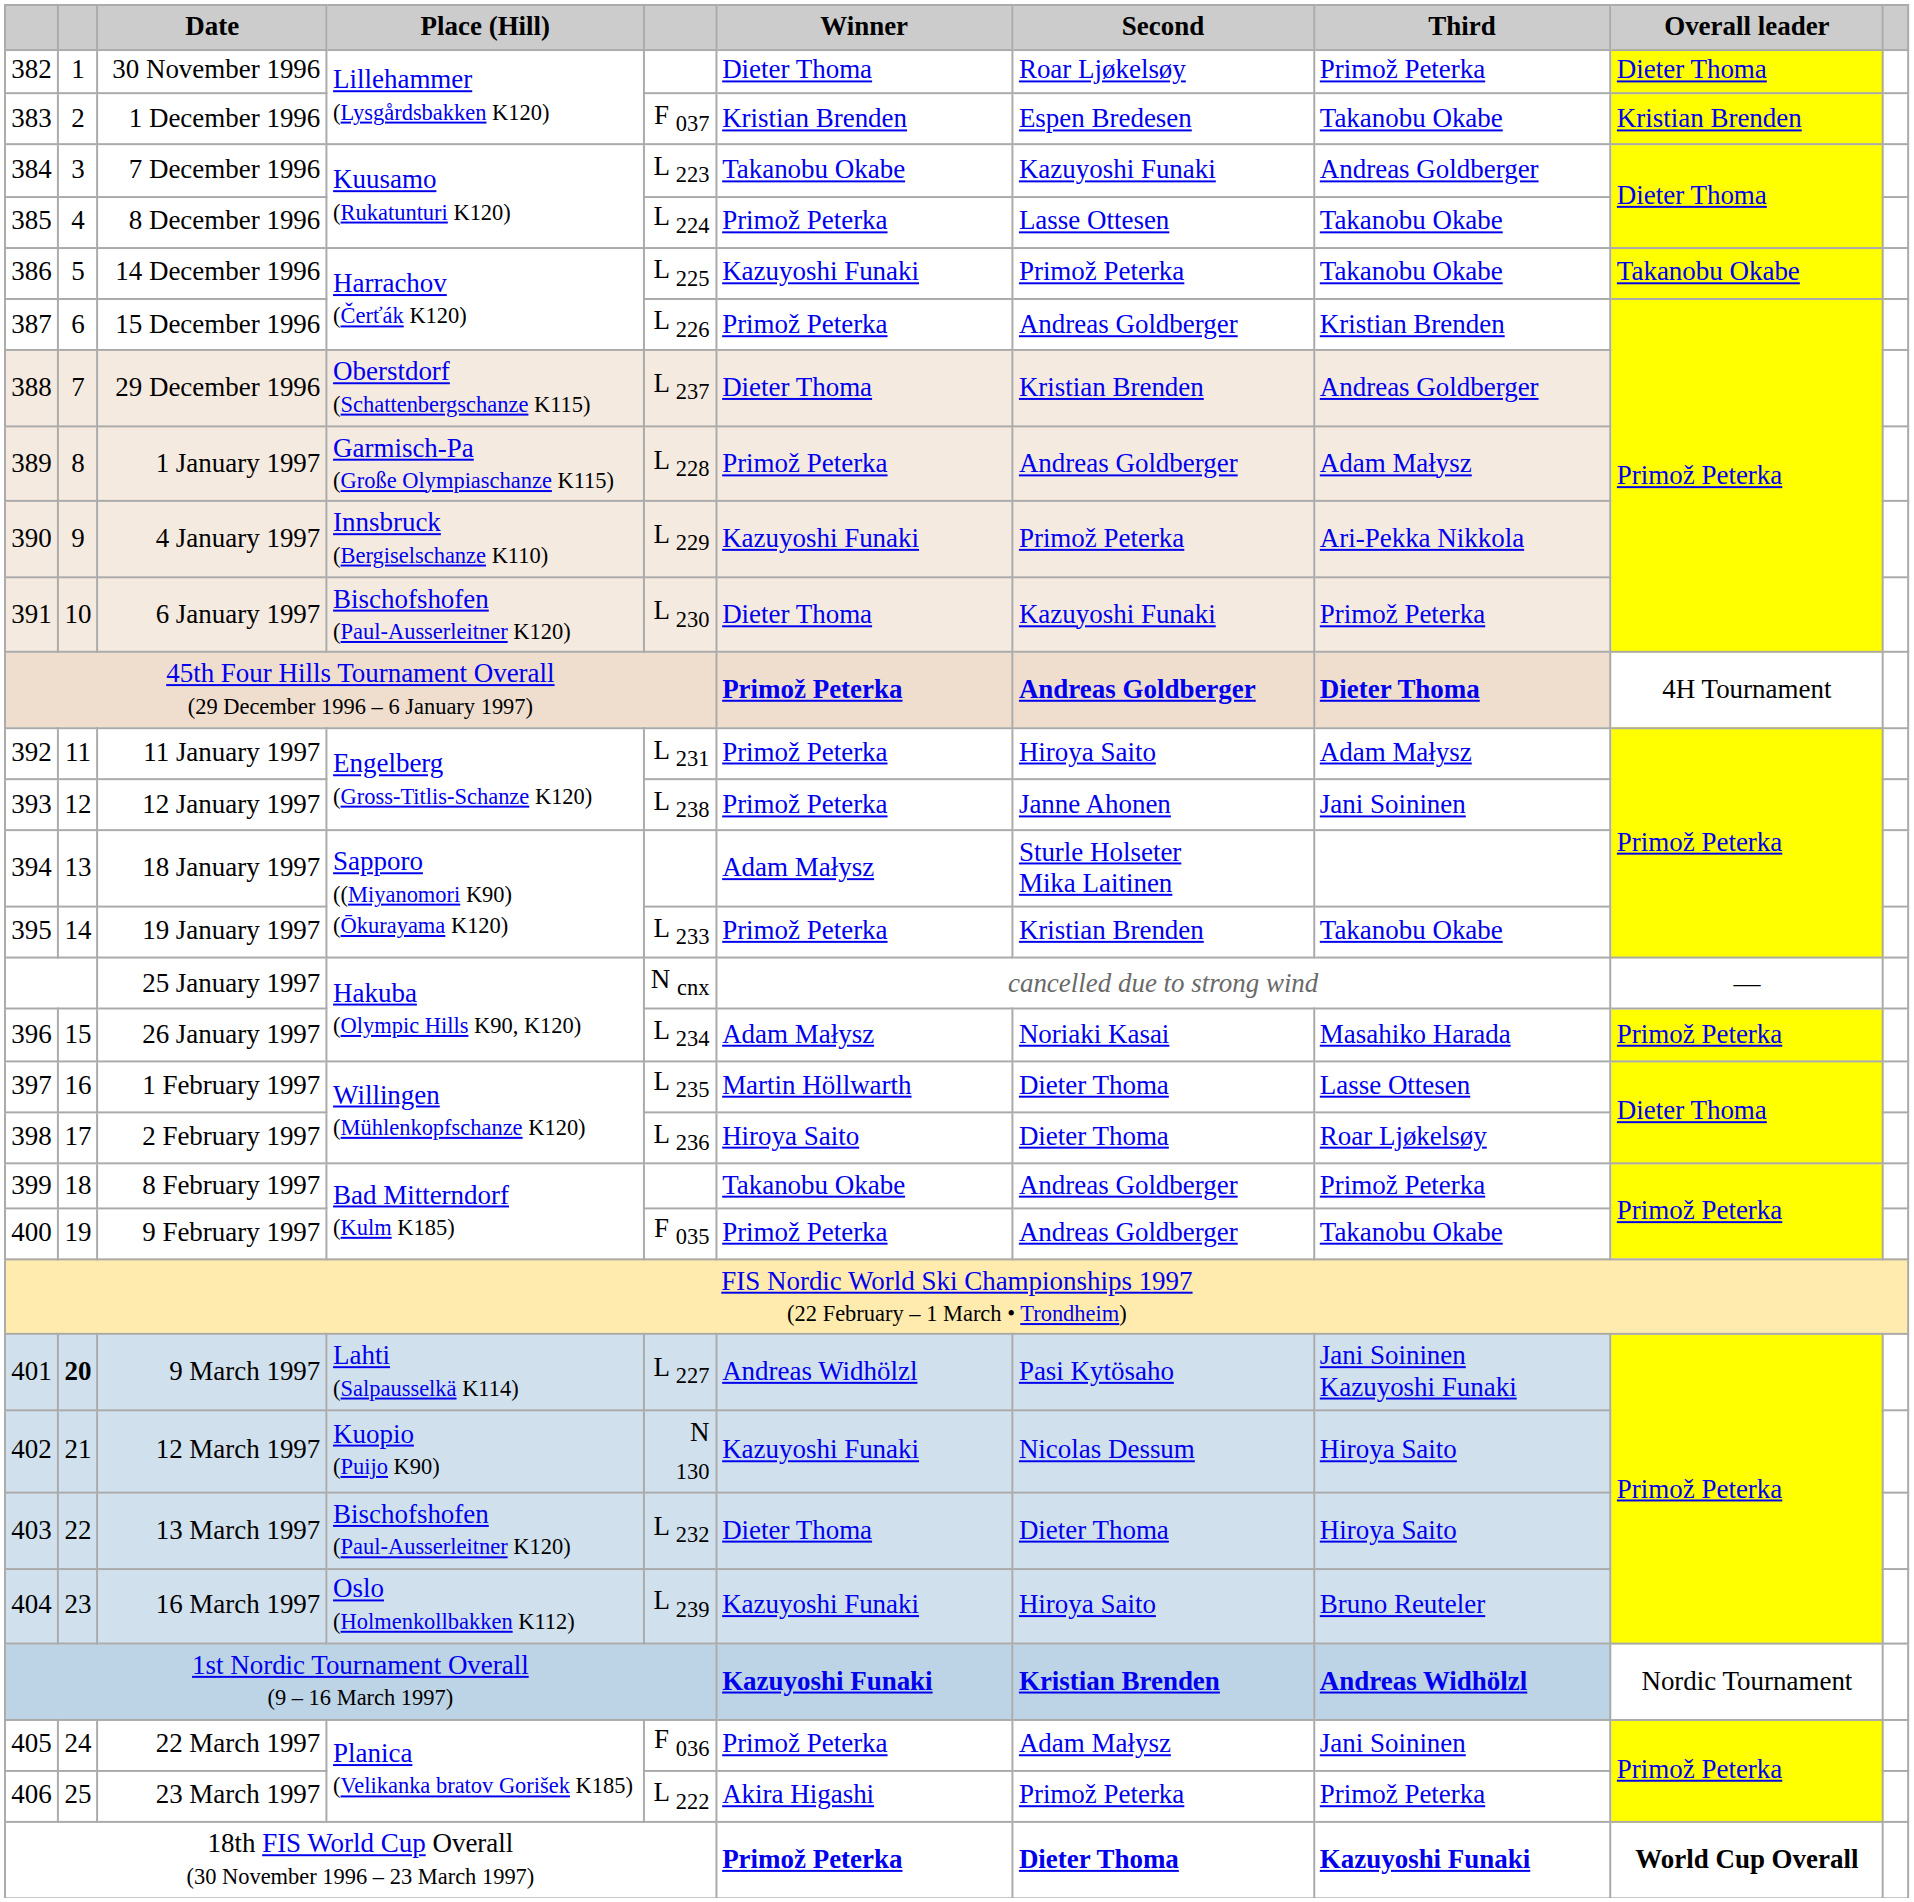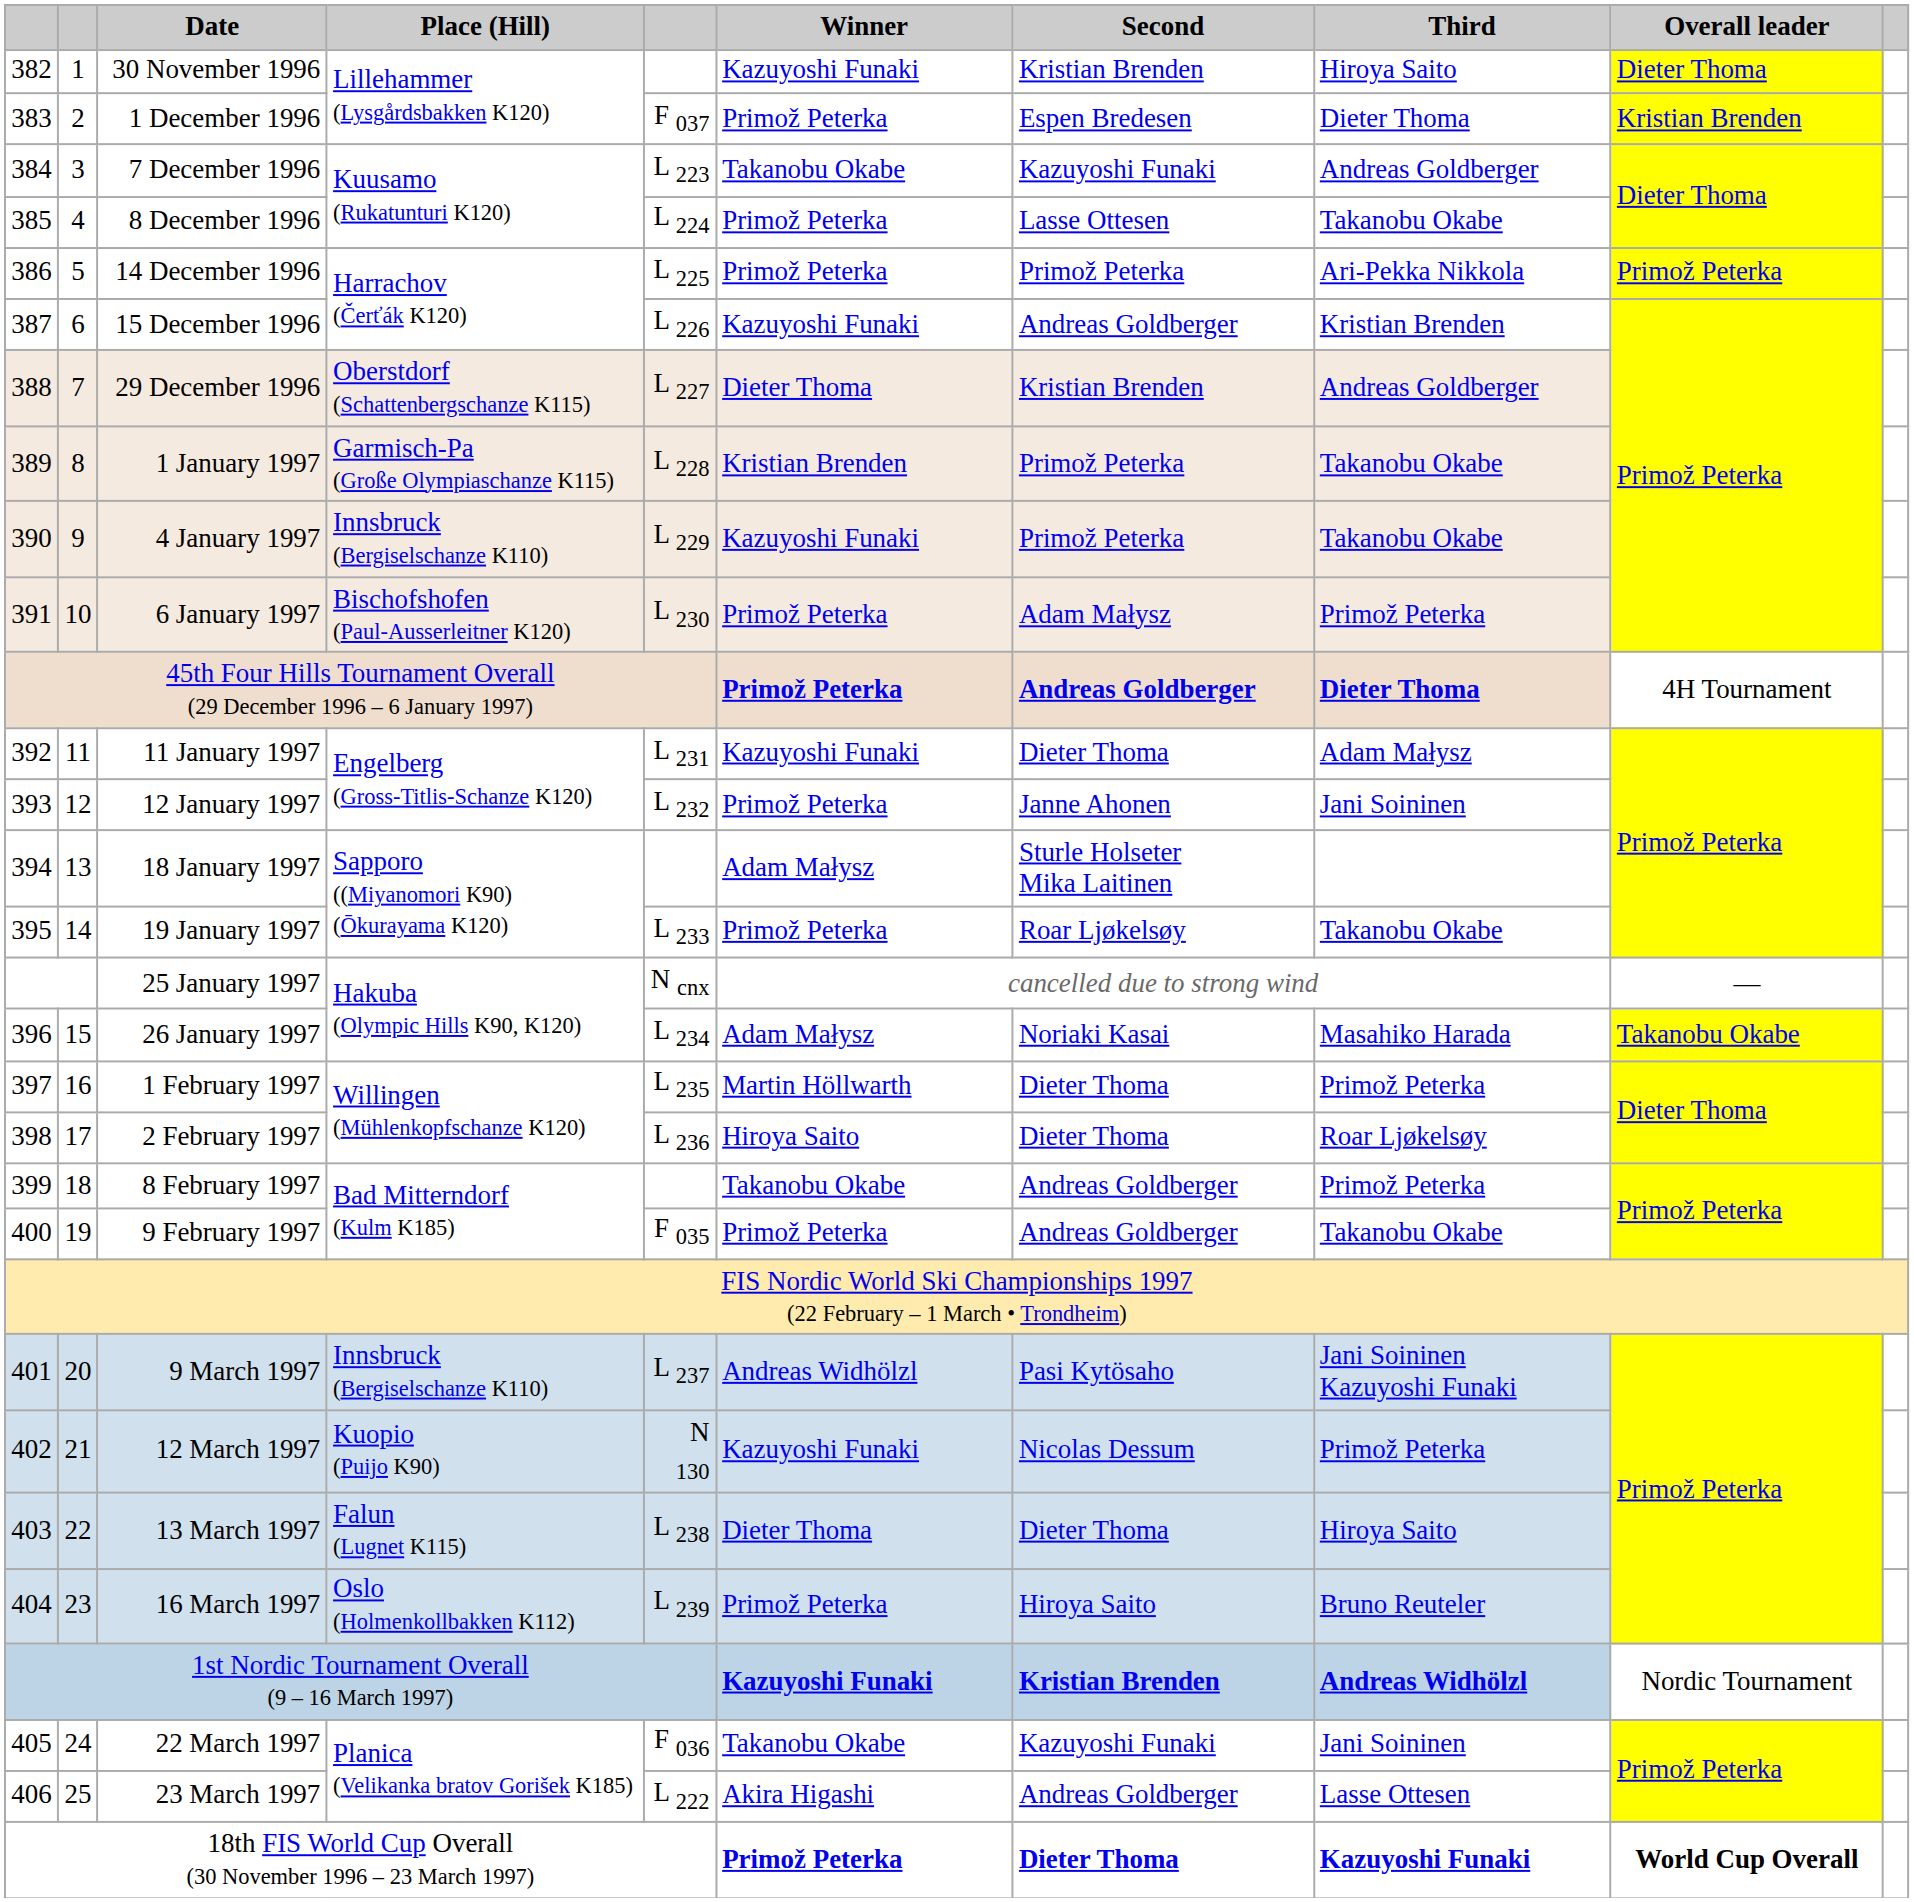(797, 70) Dieter Thoma -> (821, 70) Kazuyoshi Funaki
(1102, 70) Roar Ljøkelsøy -> (1111, 70) Kristian Brenden
(1403, 70) Primož Peterka -> (1388, 70) Hiroya Saito
(815, 118) Kristian Brenden -> (805, 118) Primož Peterka
(1411, 118) Takanobu Okabe -> (1395, 118) Dieter Thoma
(821, 272) Kazuyoshi Funaki -> (805, 272) Primož Peterka
(1411, 272) Takanobu Okabe -> (1422, 272) Ari-Pekka Nikkola
(1708, 272) Takanobu Okabe -> (1700, 272) Primož Peterka
(805, 323) Primož Peterka -> (821, 323) Kazuyoshi Funaki
(681, 386) L 237 -> (681, 386) L 227
(805, 462) Primož Peterka -> (815, 462) Kristian Brenden
(1128, 462) Andreas Goldberger -> (1102, 462) Primož Peterka
(1396, 462) Adam Małysz -> (1411, 462) Takanobu Okabe
(1422, 538) Ari-Pekka Nikkola -> (1411, 538) Takanobu Okabe
(797, 613) Dieter Thoma -> (805, 613) Primož Peterka
(1117, 613) Kazuyoshi Funaki -> (1095, 613) Adam Małysz
(805, 752) Primož Peterka -> (821, 752) Kazuyoshi Funaki
(1087, 752) Hiroya Saito -> (1094, 752) Dieter Thoma
(681, 803) L 238 -> (681, 803) L 232
(1111, 931) Kristian Brenden -> (1102, 931) Roar Ljøkelsøy
(1700, 1033) Primož Peterka -> (1708, 1033) Takanobu Okabe
(1395, 1085) Lasse Ottesen -> (1403, 1085) Primož Peterka
(78, 1371) bold -> (78, 1371) normal
(426, 1370) Lahti (Salpausselkä K114) -> (441, 1370) Innsbruck (Bergiselschanze K110)
(681, 1370) L 227 -> (681, 1370) L 237
(1388, 1450) Hiroya Saito -> (1403, 1450) Primož Peterka
(452, 1528) Bischofshofen (Paul-Ausserleitner K120) -> (400, 1528) Falun (Lugnet K115)
(681, 1528) L 232 -> (681, 1528) L 238
(821, 1605) Kazuyoshi Funaki -> (805, 1605) Primož Peterka
(805, 1743) Primož Peterka -> (814, 1743) Takanobu Okabe
(1095, 1743) Adam Małysz -> (1117, 1743) Kazuyoshi Funaki
(1102, 1795) Primož Peterka -> (1128, 1795) Andreas Goldberger
(1403, 1795) Primož Peterka -> (1395, 1795) Lasse Ottesen
